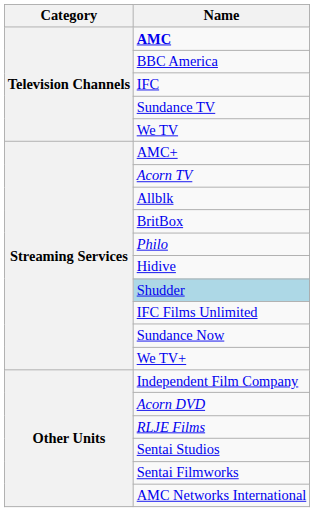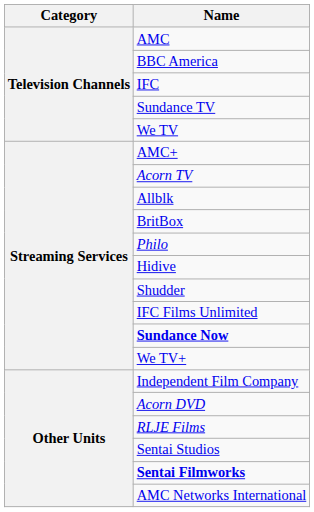(154, 38) bold -> (153, 38) normal
(161, 289) lightblue background -> (161, 289) no background
(180, 335) normal -> (183, 335) bold
(188, 472) normal -> (191, 472) bold
